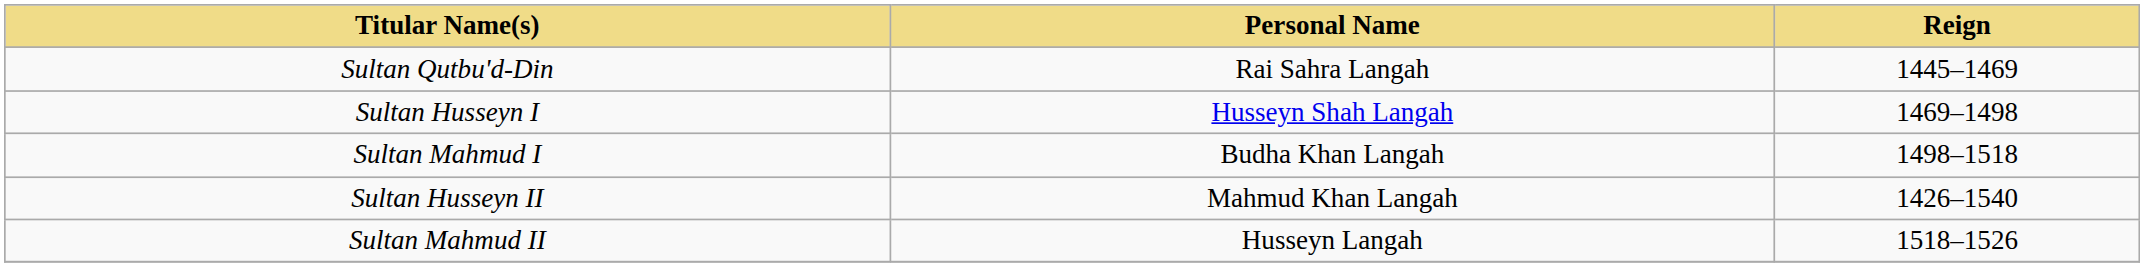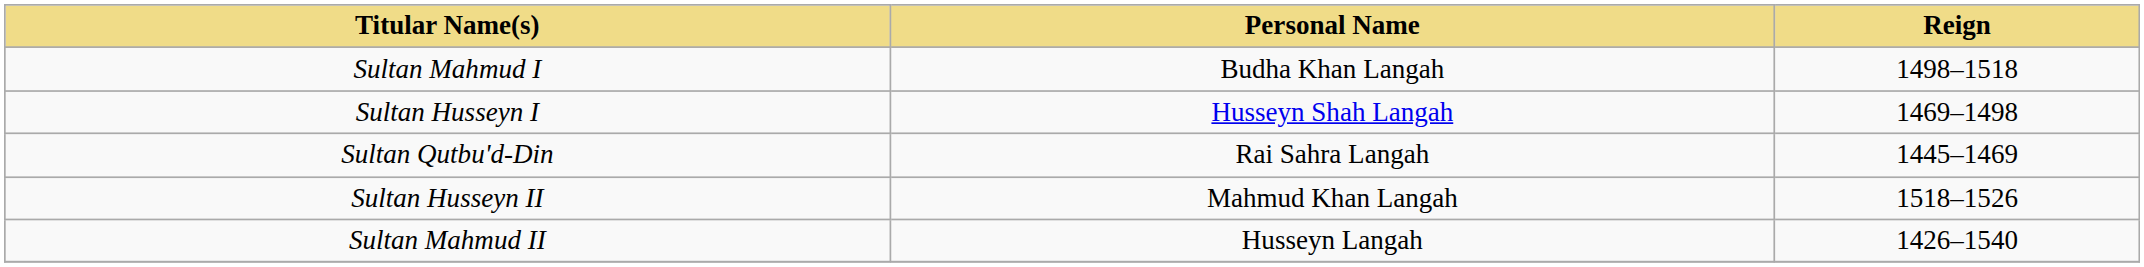rows swapped: (447, 68) <-> (447, 154)
(1957, 197) 1426–1540 -> (1957, 197) 1518–1526
(1957, 240) 1518–1526 -> (1957, 240) 1426–1540
